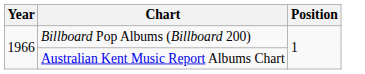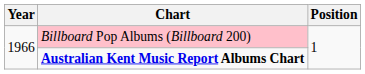(146, 36) no background -> (146, 36) pink background
(163, 58) normal -> (173, 58) bold
